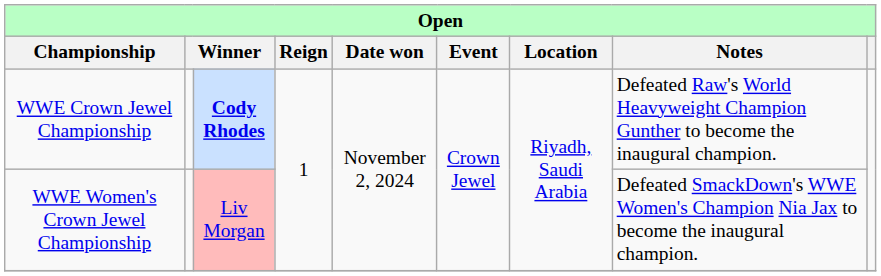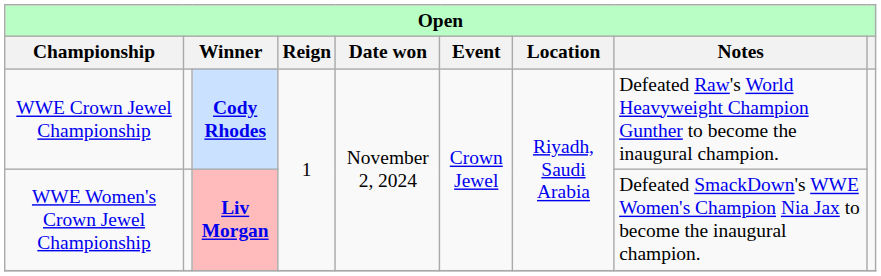(234, 219) normal -> (235, 219) bold
